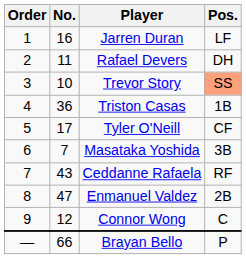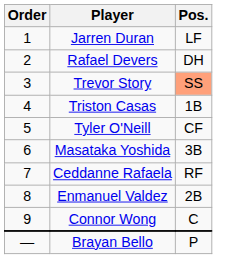- column: (65, 15)
